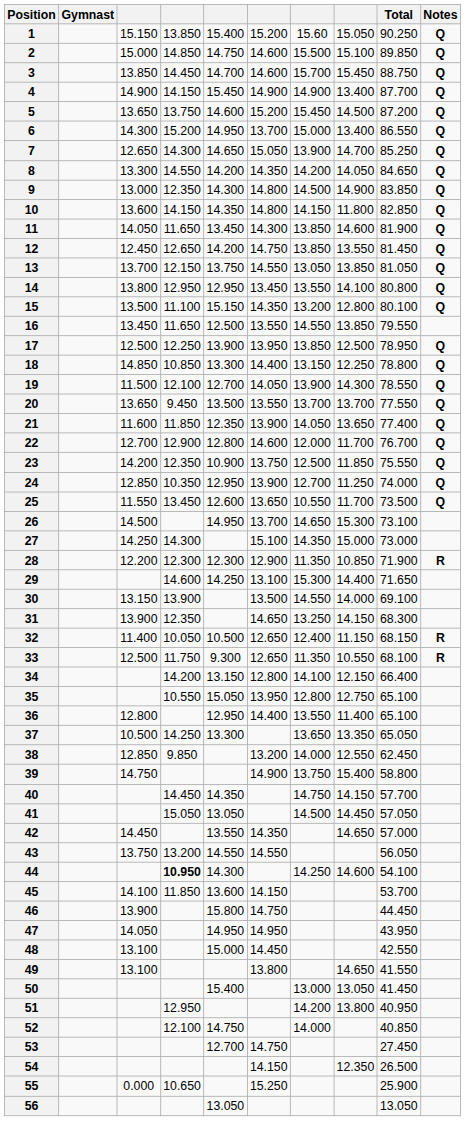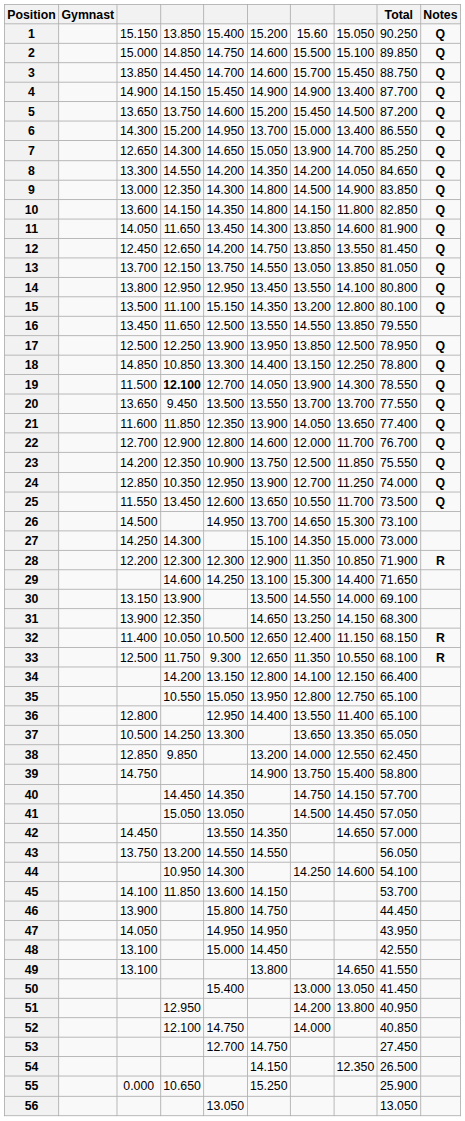(182, 385) normal -> (182, 385) bold
(182, 872) bold -> (182, 872) normal
